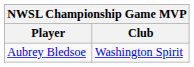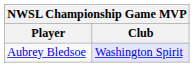(139, 52) no background -> (139, 52) lavender background
